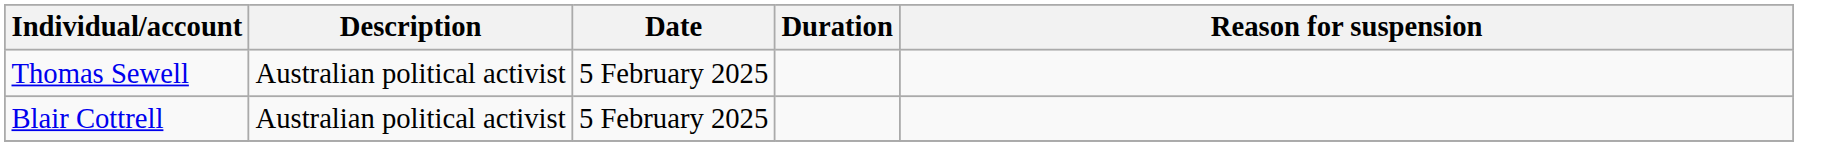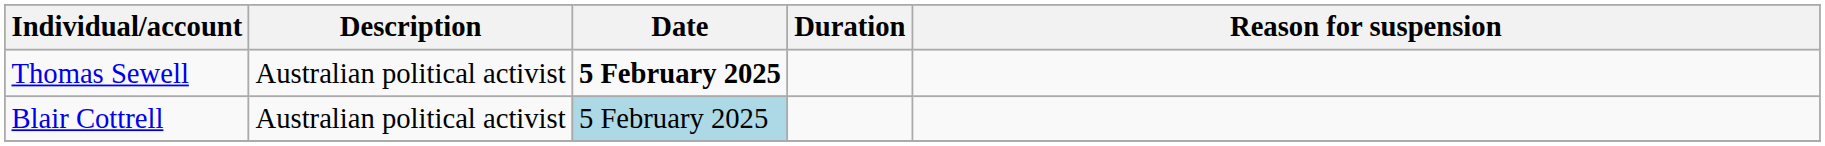(674, 72) normal -> (680, 72) bold
(674, 118) no background -> (674, 118) lightblue background
